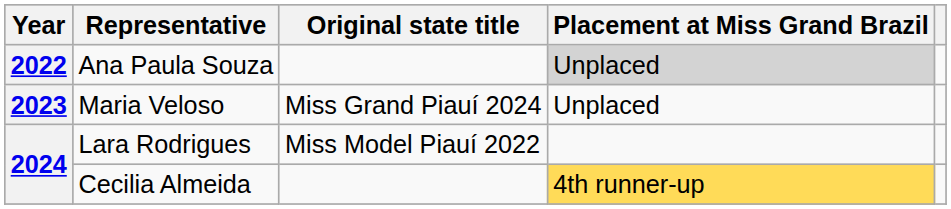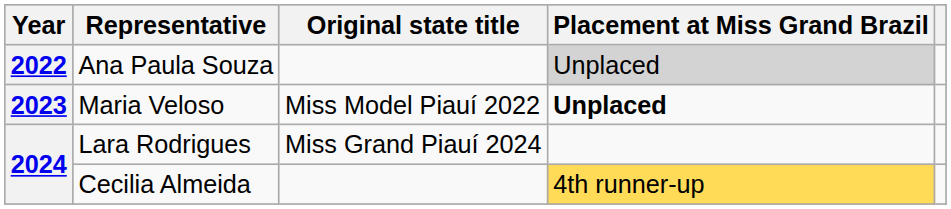(413, 105) Miss Grand Piauí 2024 -> (413, 105) Miss Model Piauí 2022
(607, 105) normal -> (610, 105) bold
(413, 145) Miss Model Piauí 2022 -> (413, 145) Miss Grand Piauí 2024
